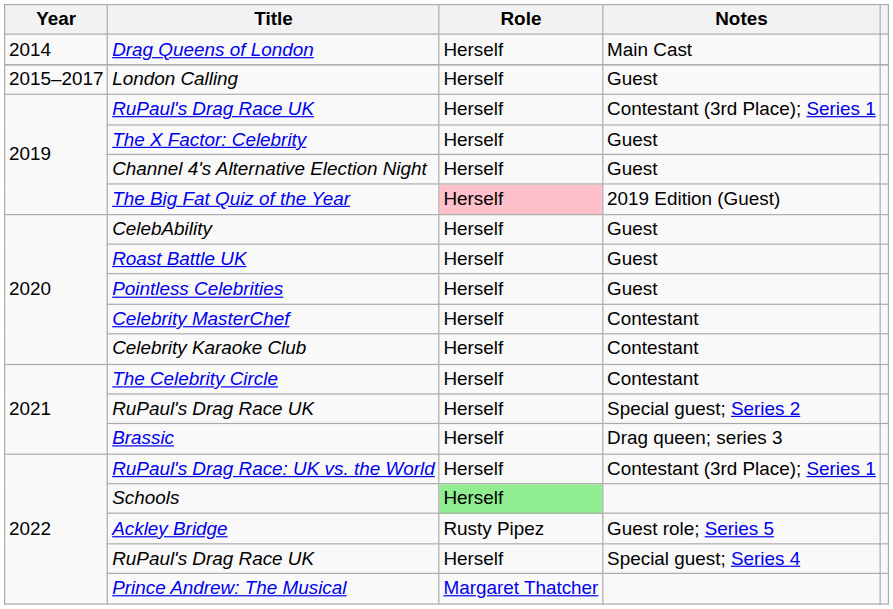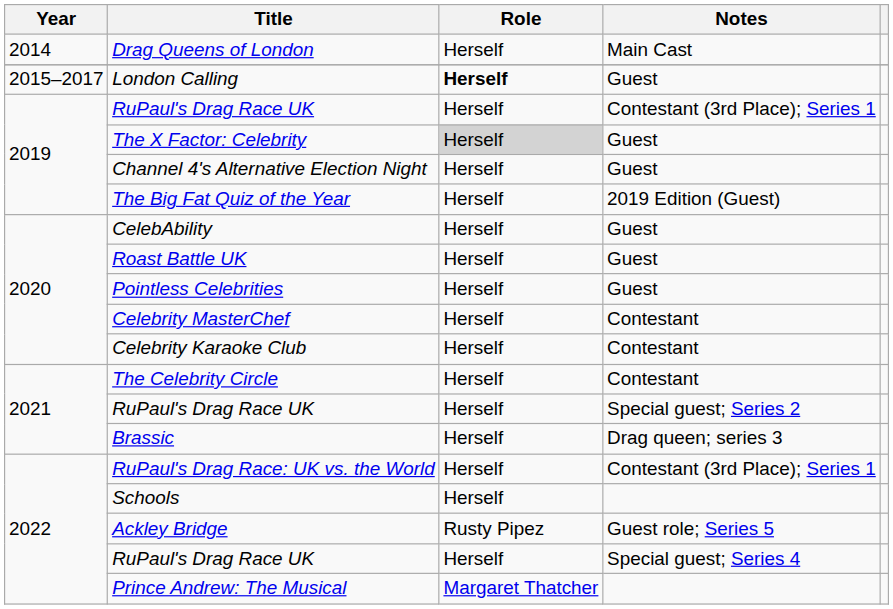(473, 79) normal -> (475, 79) bold
(473, 139) no background -> (473, 139) lightgrey background
(473, 199) pink background -> (473, 199) no background
(473, 498) lightgreen background -> (473, 498) no background
